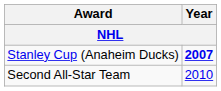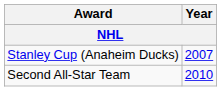(199, 55) bold -> (199, 55) normal
